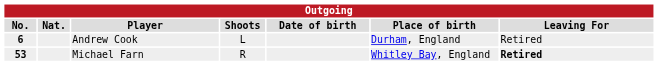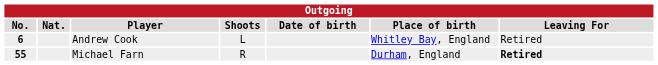(416, 39) Durham, England -> (431, 39) Whitley Bay, England
(21, 54) 53 -> (21, 54) 55
(431, 54) Whitley Bay, England -> (416, 54) Durham, England
